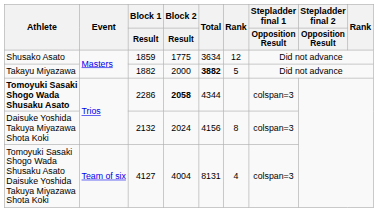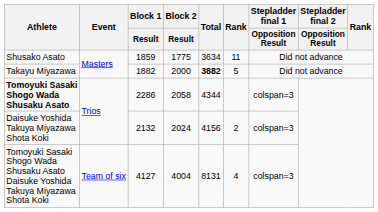(236, 58) 12 -> (236, 58) 11
(181, 95) bold -> (181, 95) normal
(236, 128) 8 -> (236, 128) 2
